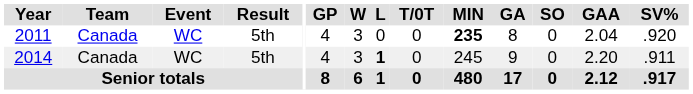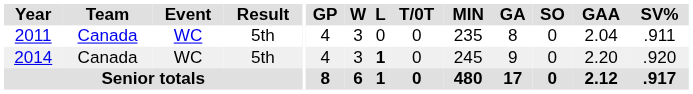(468, 36) bold -> (468, 36) normal
(660, 36) .920 -> (660, 36) .911
(660, 57) .911 -> (660, 57) .920
